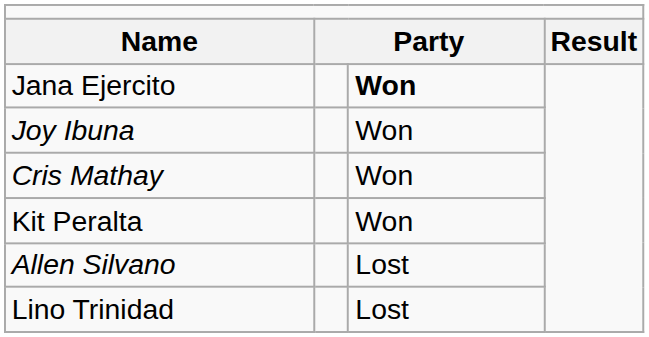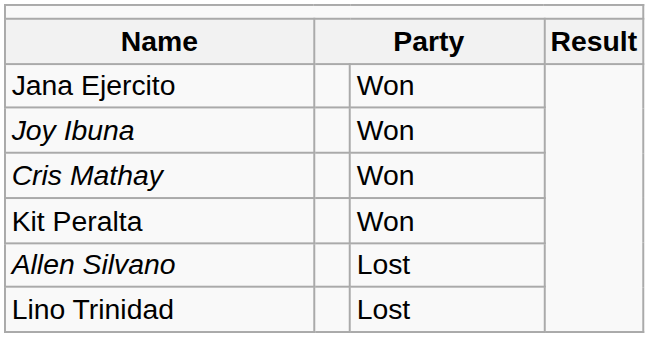(386, 86) bold -> (386, 86) normal
